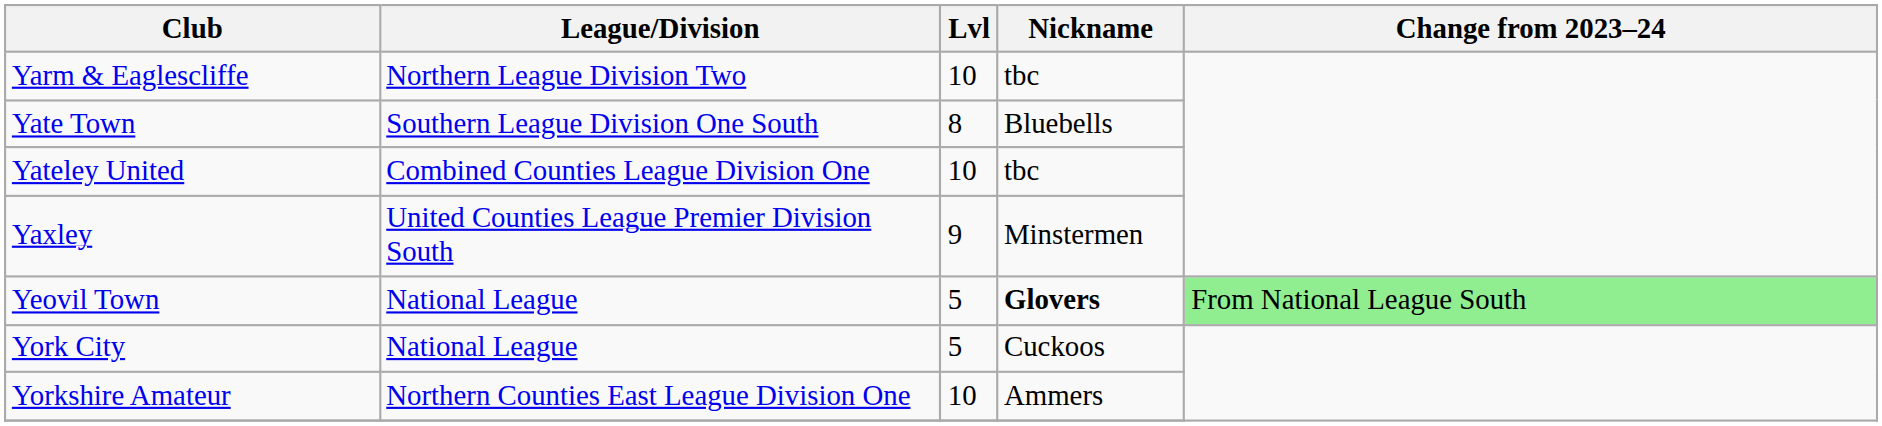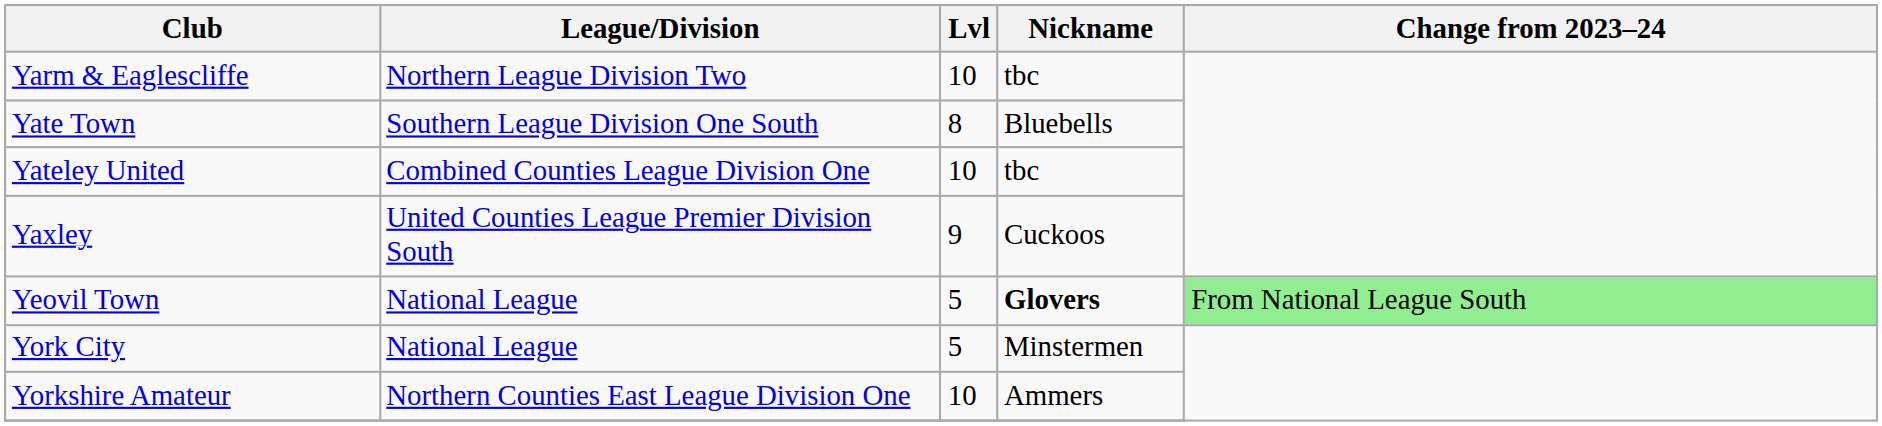(1074, 235) Minstermen -> (1054, 235) Cuckoos
(1054, 347) Cuckoos -> (1074, 347) Minstermen
